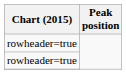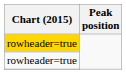(42, 43) no background -> (42, 43) gold background
